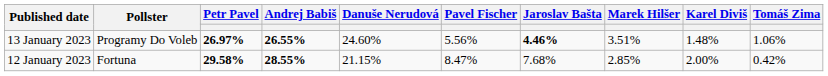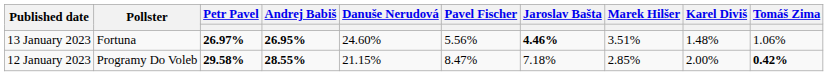(147, 40) Programy Do Voleb -> (116, 40) Fortuna
(285, 40) 26.55% -> (285, 40) 26.95%
(116, 60) Fortuna -> (147, 60) Programy Do Voleb
(539, 60) 7.68% -> (539, 60) 7.18%
(769, 60) normal -> (770, 60) bold
